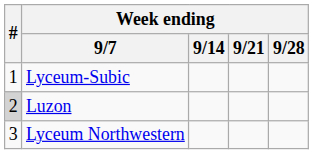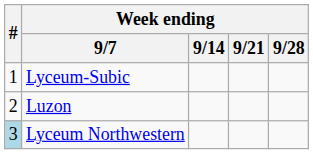(13, 105) lightgrey background -> (13, 105) no background
(13, 134) no background -> (13, 134) lightblue background
